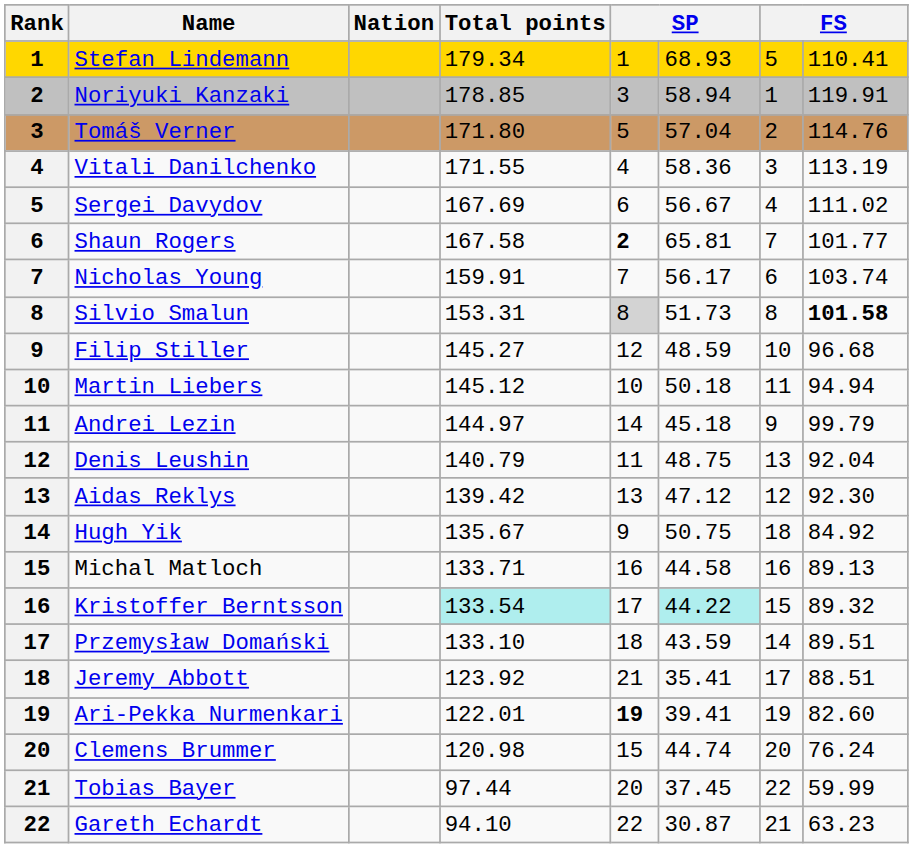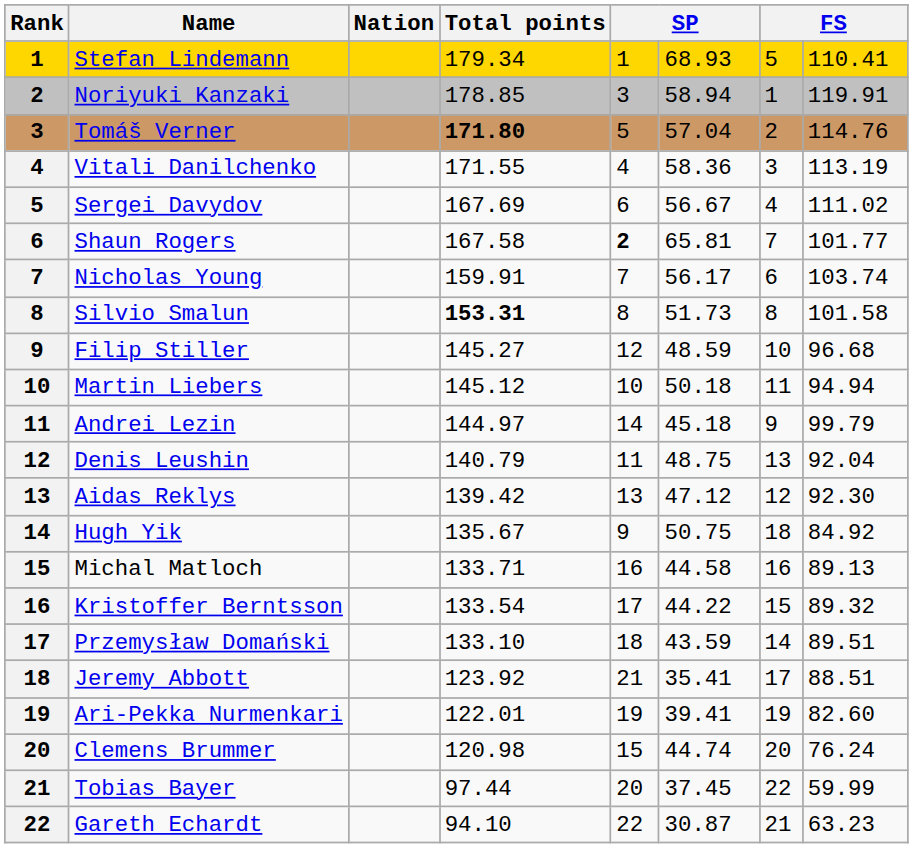(485, 132) normal -> (485, 132) bold
(485, 315) normal -> (485, 315) bold
(623, 315) lightgrey background -> (623, 315) no background
(848, 315) bold -> (848, 315) normal
(485, 606) paleturquoise background -> (485, 606) no background
(698, 606) paleturquoise background -> (698, 606) no background
(630, 715) bold -> (630, 715) normal
